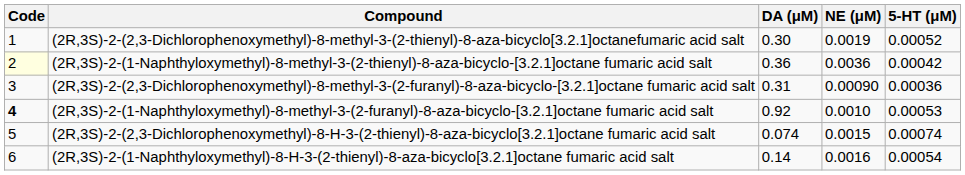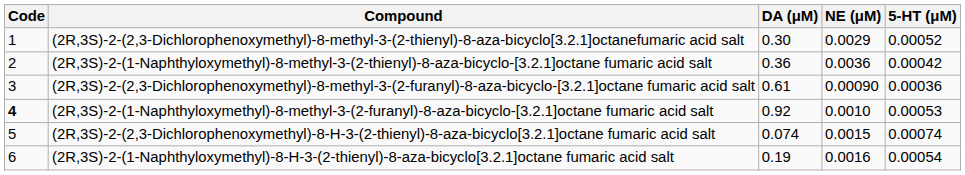(848, 39) 0.0019 -> (848, 39) 0.0029
(12, 63) lightyellow background -> (12, 63) no background
(776, 87) 0.31 -> (776, 87) 0.61
(776, 157) 0.14 -> (776, 157) 0.19
